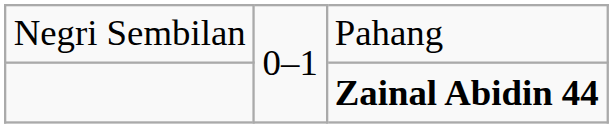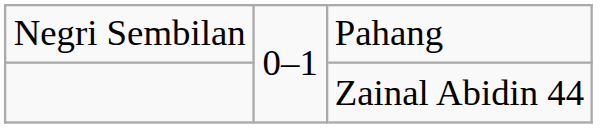(467, 92) bold -> (459, 92) normal
